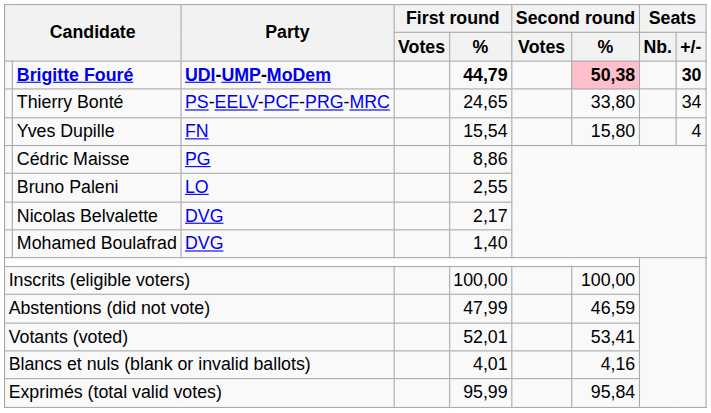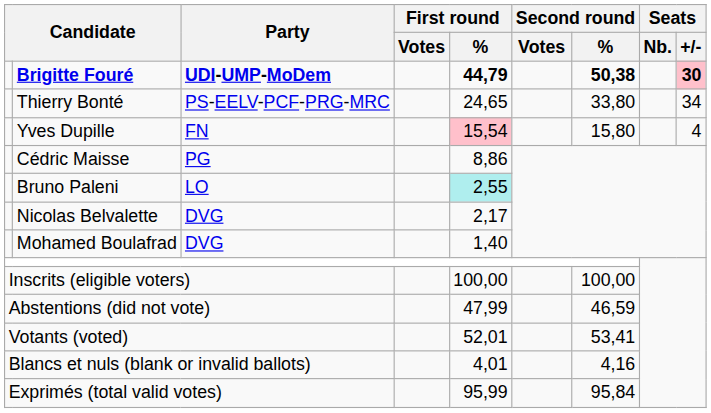(613, 74) pink background -> (613, 74) no background
(692, 74) no background -> (692, 74) pink background
(485, 131) no background -> (485, 131) pink background
(490, 187) no background -> (490, 187) paleturquoise background
